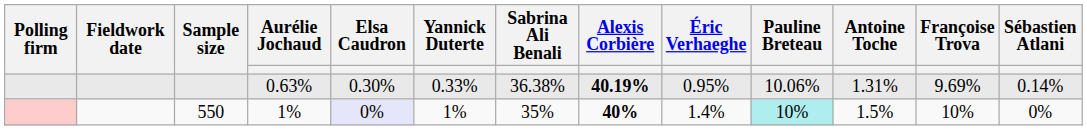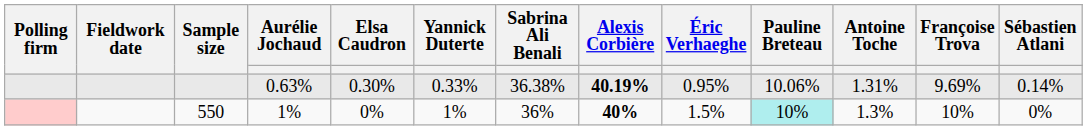(372, 112) lavender background -> (372, 112) no background
(537, 112) 35% -> (537, 112) 36%
(706, 112) 1.4% -> (706, 112) 1.5%
(875, 112) 1.5% -> (875, 112) 1.3%
